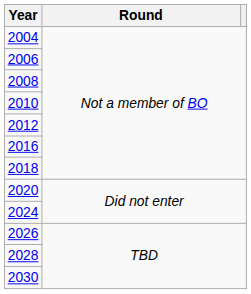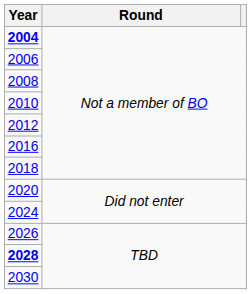(23, 38) normal -> (23, 38) bold
(23, 256) normal -> (23, 256) bold
